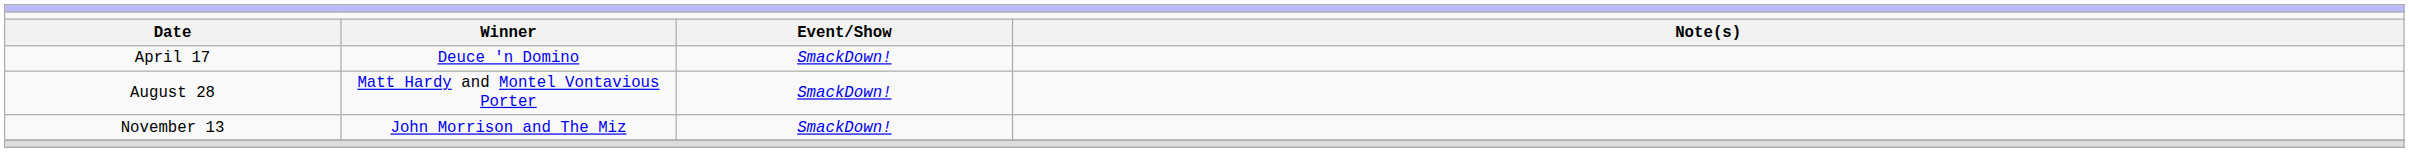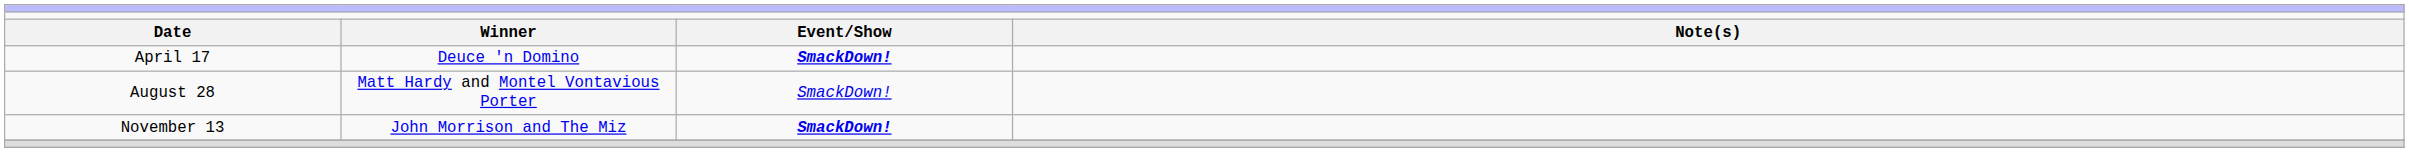(844, 58) normal -> (844, 58) bold
(844, 127) normal -> (844, 127) bold
